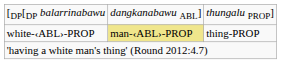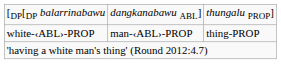(151, 33) khaki background -> (151, 33) no background
